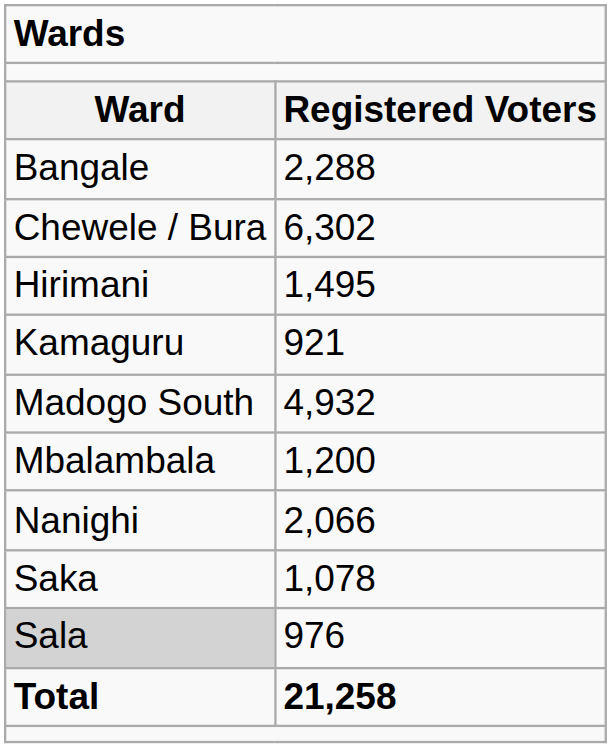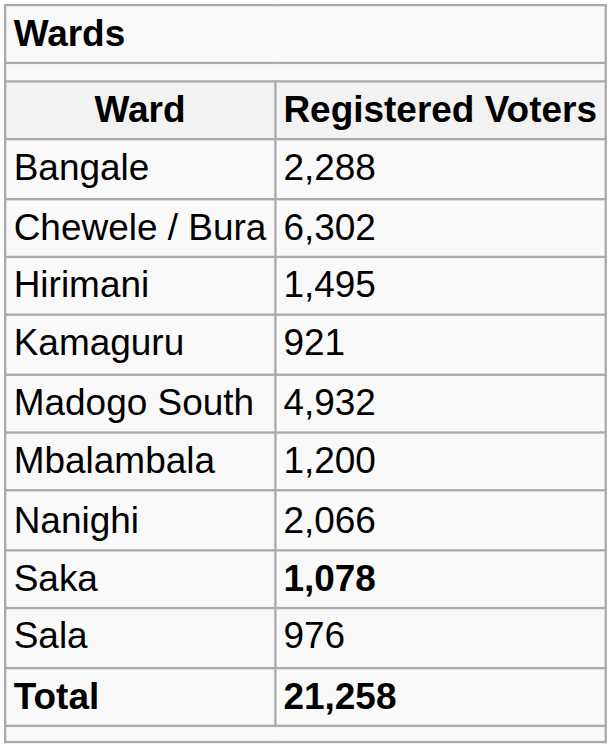(330, 578) normal -> (330, 578) bold
(51, 637) lightgrey background -> (51, 637) no background
